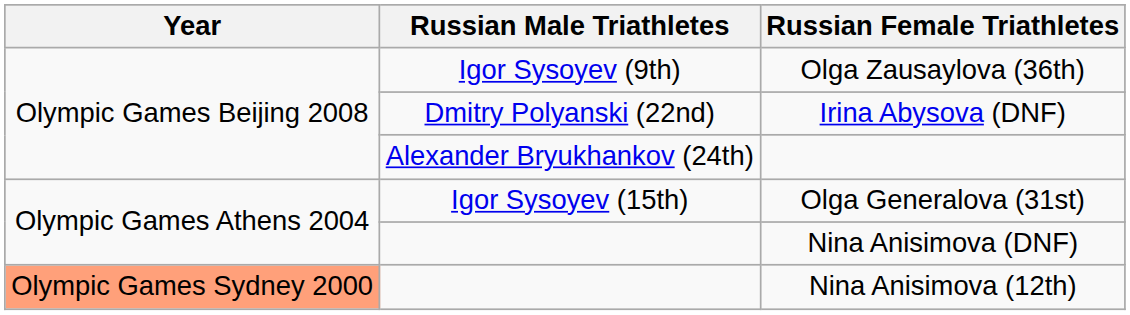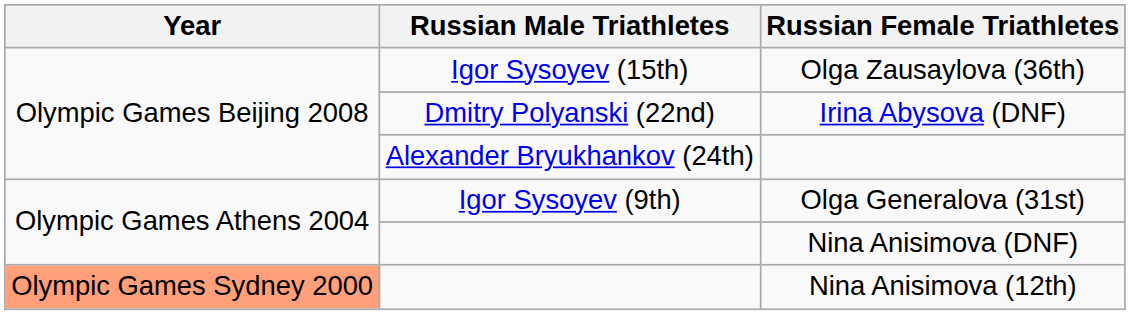(570, 69) Igor Sysoyev (9th) -> (570, 69) Igor Sysoyev (15th)
(570, 199) Igor Sysoyev (15th) -> (570, 199) Igor Sysoyev (9th)
